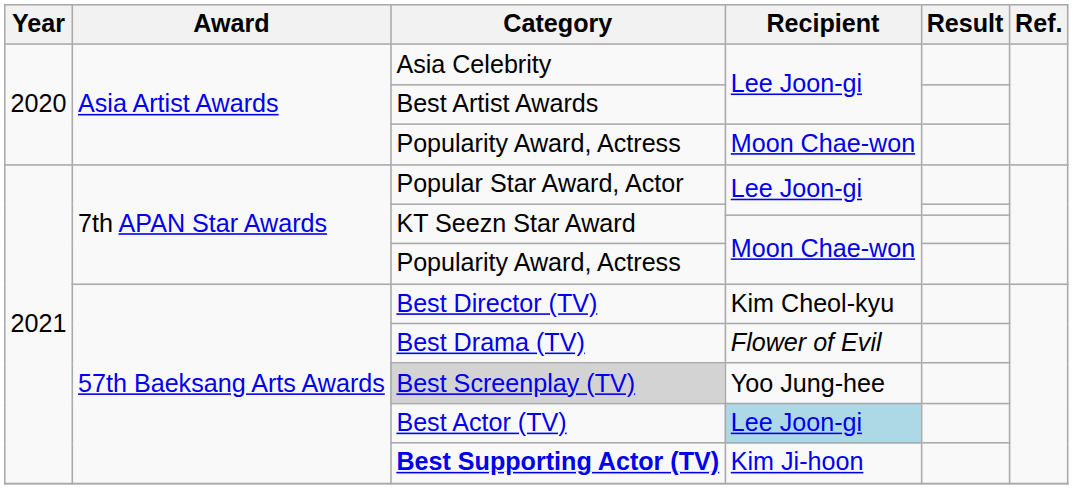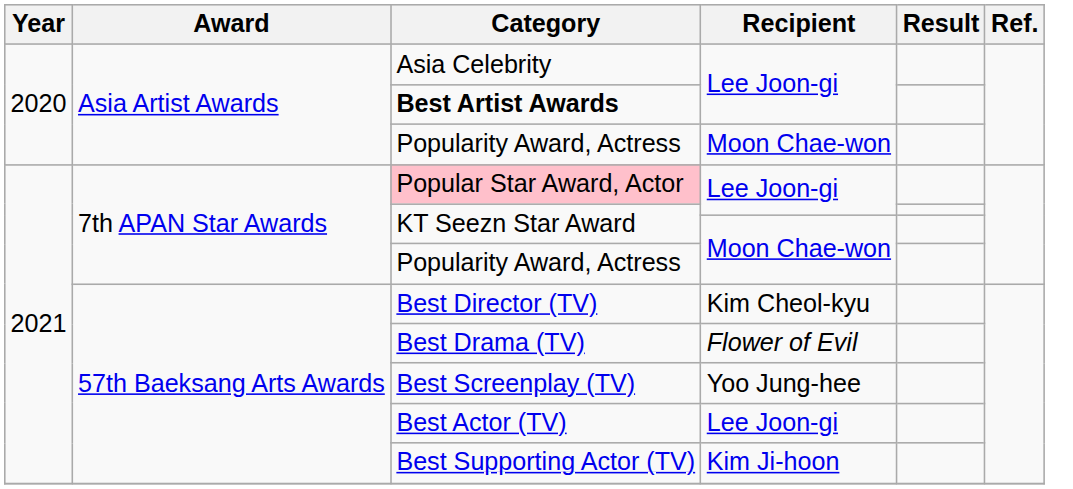(497, 104) normal -> (508, 104) bold
(540, 183) no background -> (540, 183) pink background
(516, 382) lightgrey background -> (516, 382) no background
(796, 422) lightblue background -> (772, 422) no background
(558, 462) bold -> (546, 462) normal
